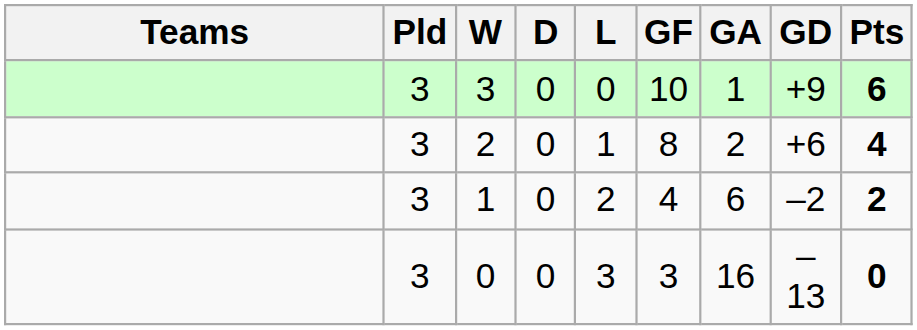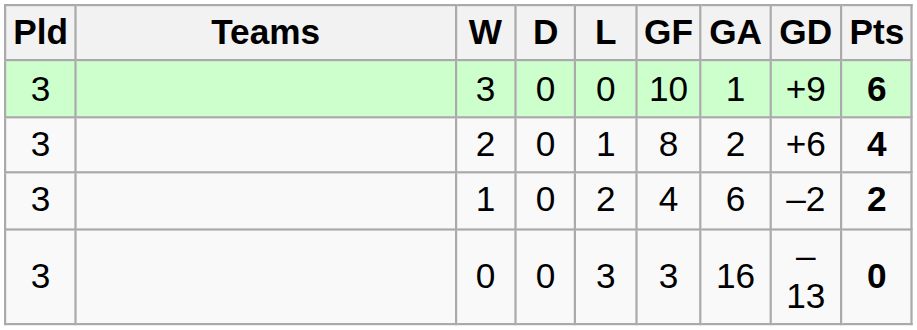columns swapped: (195, 32) <-> (420, 32)
